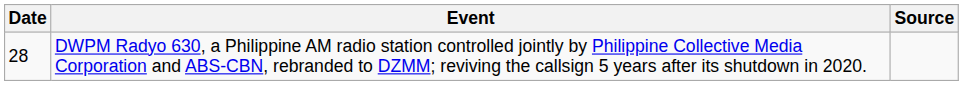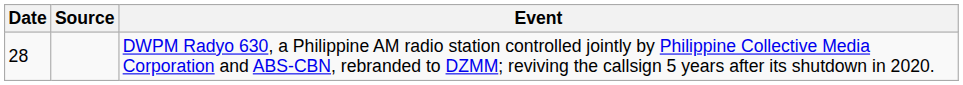columns swapped: (471, 18) <-> (924, 18)
